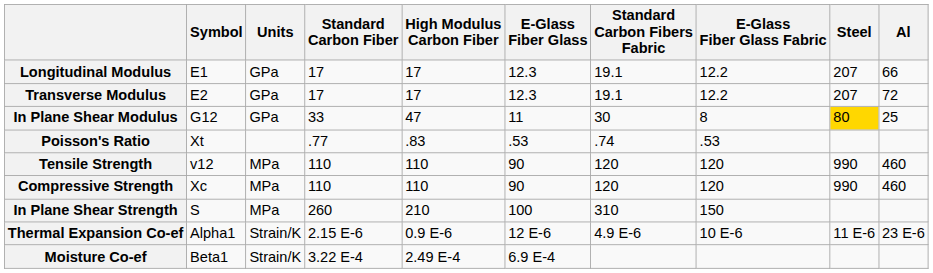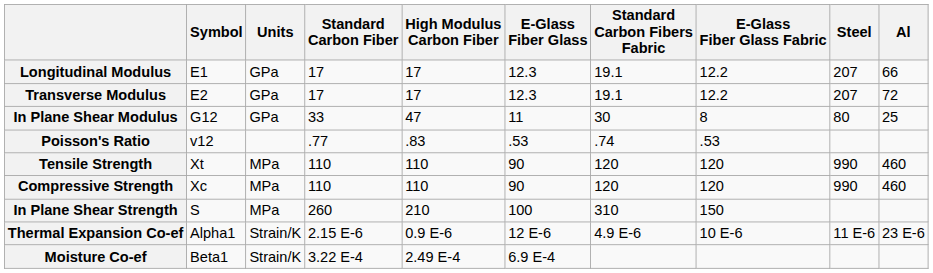(841, 118) gold background -> (841, 118) no background
(197, 141) Xt -> (202, 141) v12
(202, 164) v12 -> (197, 164) Xt
